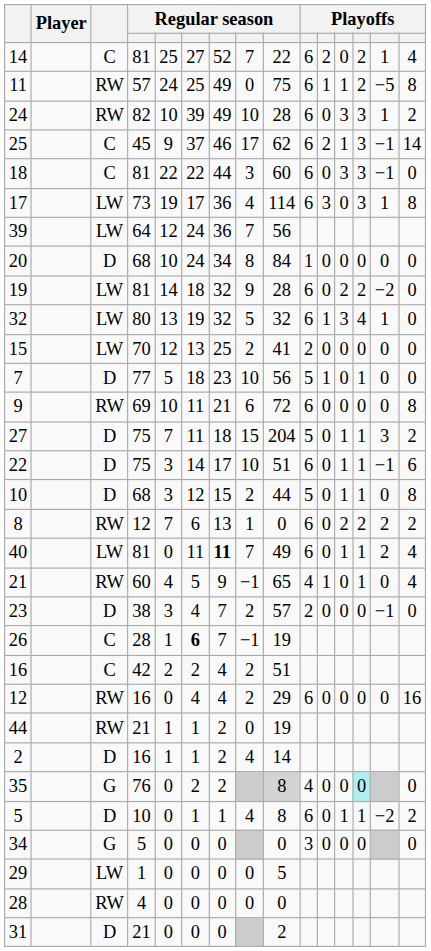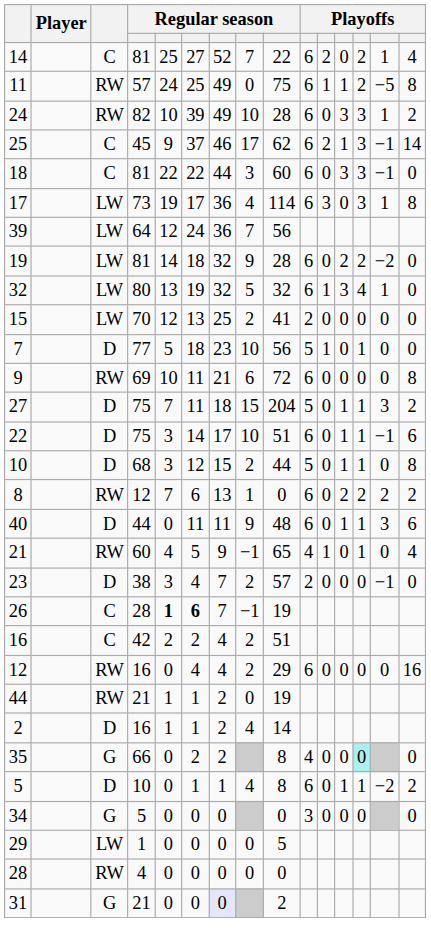- row: (18, 261)
(110, 552) LW -> (110, 523) D
(142, 552) 81 -> (142, 523) 44
(222, 552) bold -> (222, 523) normal
(250, 552) 7 -> (250, 523) 9
(282, 552) 49 -> (282, 523) 48
(385, 552) 2 -> (385, 523) 3
(412, 552) 4 -> (412, 523) 6
(168, 640) normal -> (168, 611) bold
(142, 786) 76 -> (142, 757) 66
(282, 786) lightgrey background -> (282, 757) no background
(110, 932) D -> (110, 903) G
(222, 932) no background -> (222, 903) lavender background
